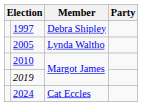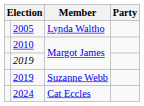- row: (23, 28)
+ row: (23, 77)
